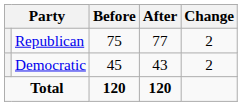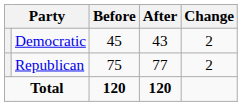rows swapped: (50, 40) <-> (50, 64)
